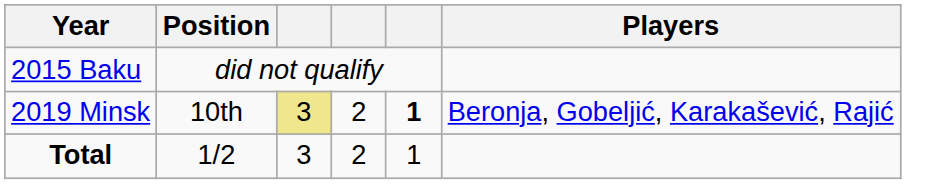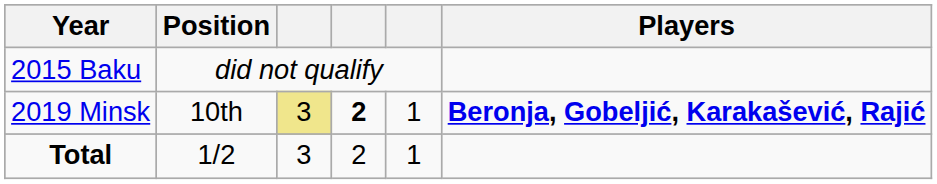(359, 112) normal -> (359, 112) bold
(414, 112) bold -> (414, 112) normal
(671, 112) normal -> (687, 112) bold
